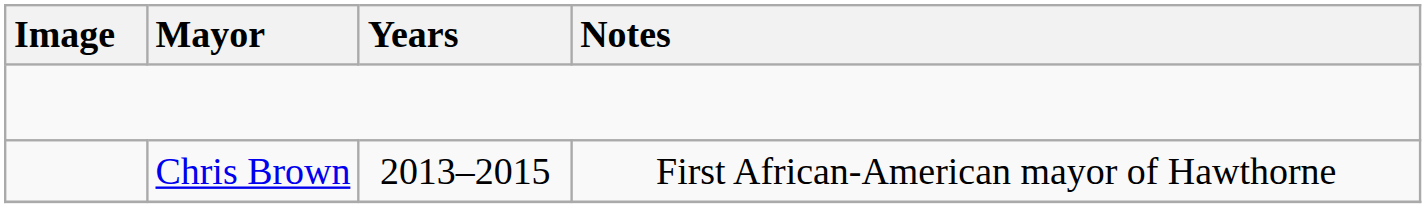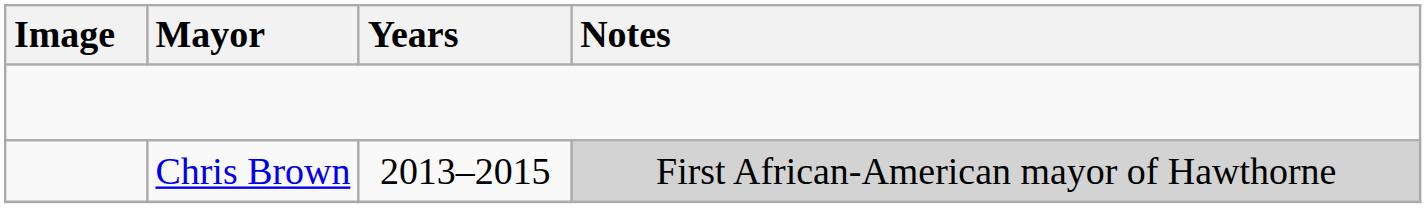(996, 170) no background -> (996, 170) lightgrey background
